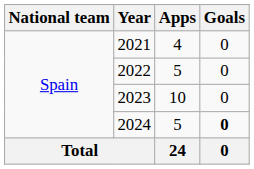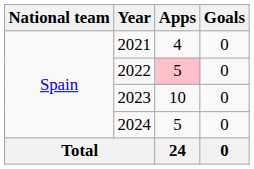(177, 71) no background -> (177, 71) pink background
(224, 124) bold -> (224, 124) normal
